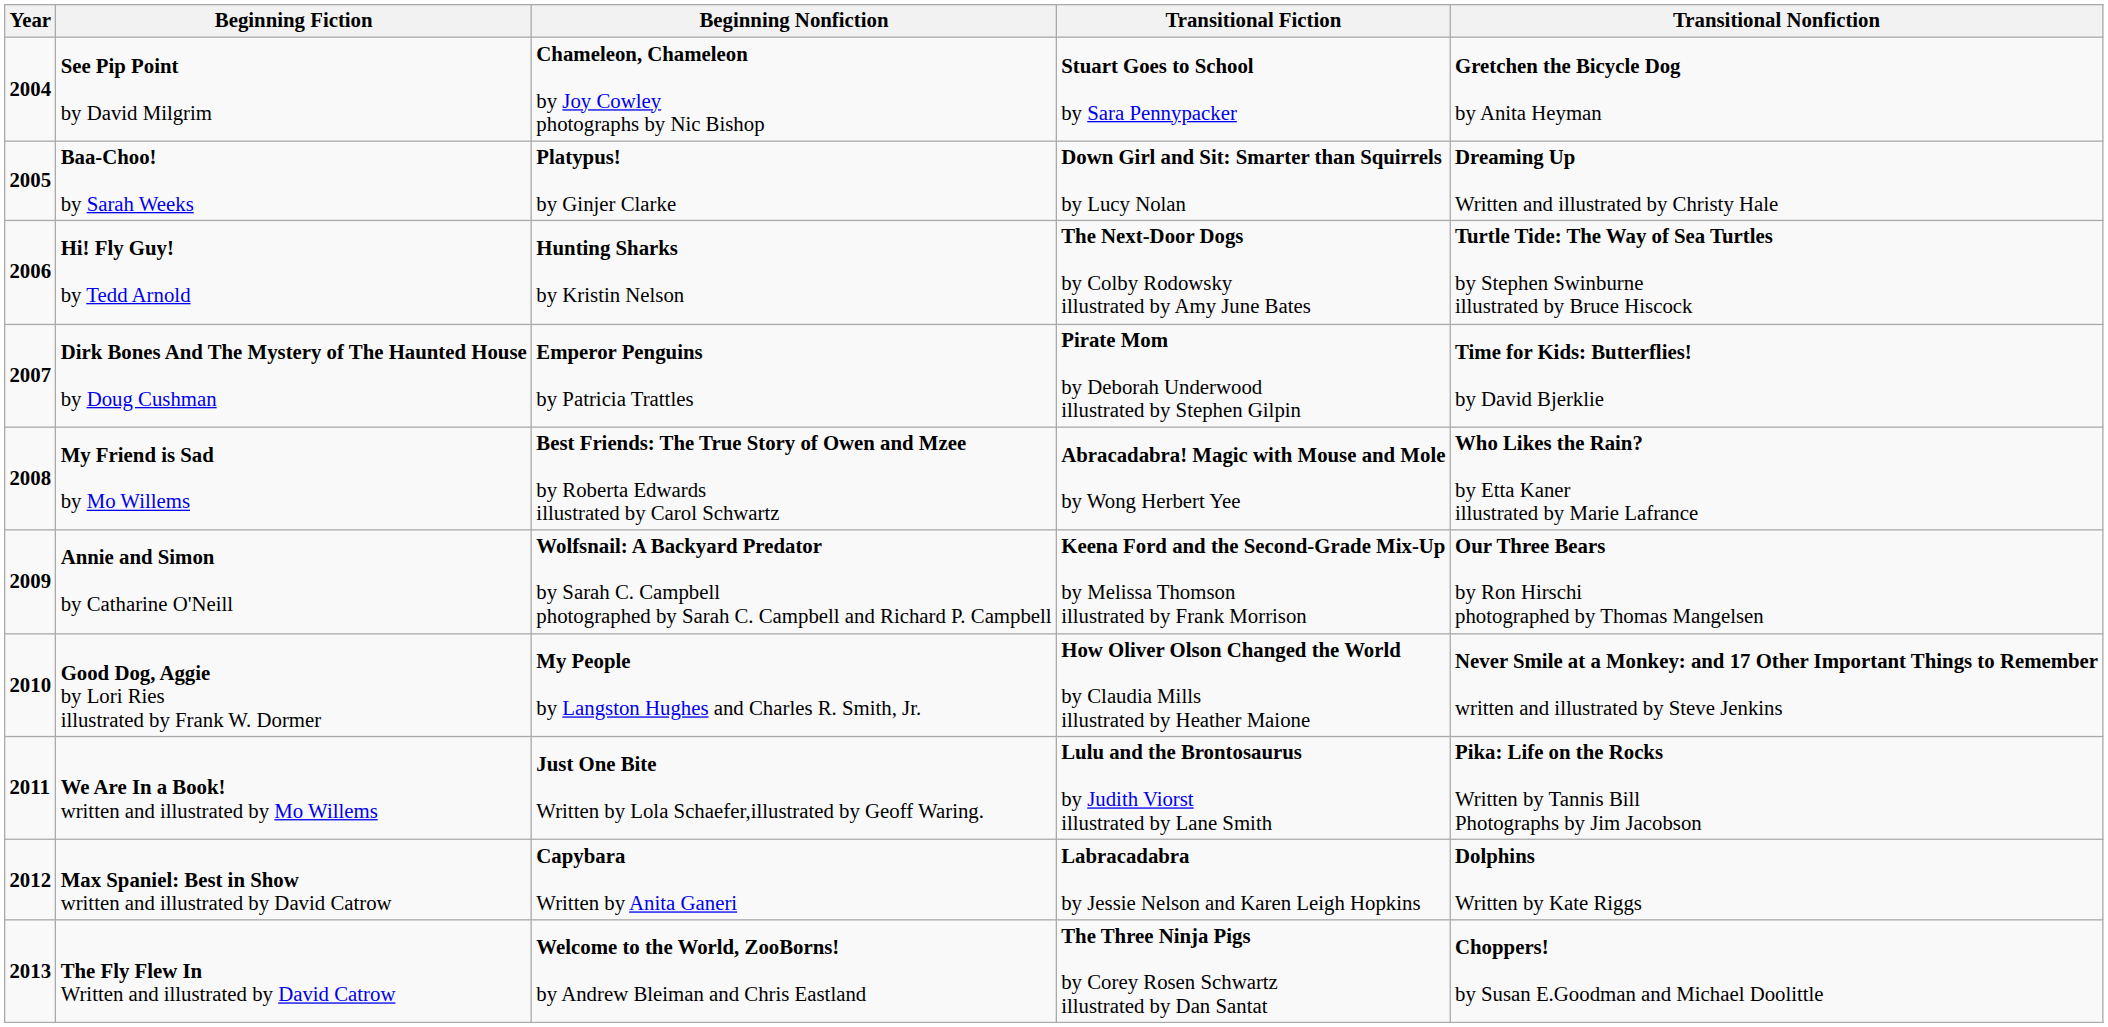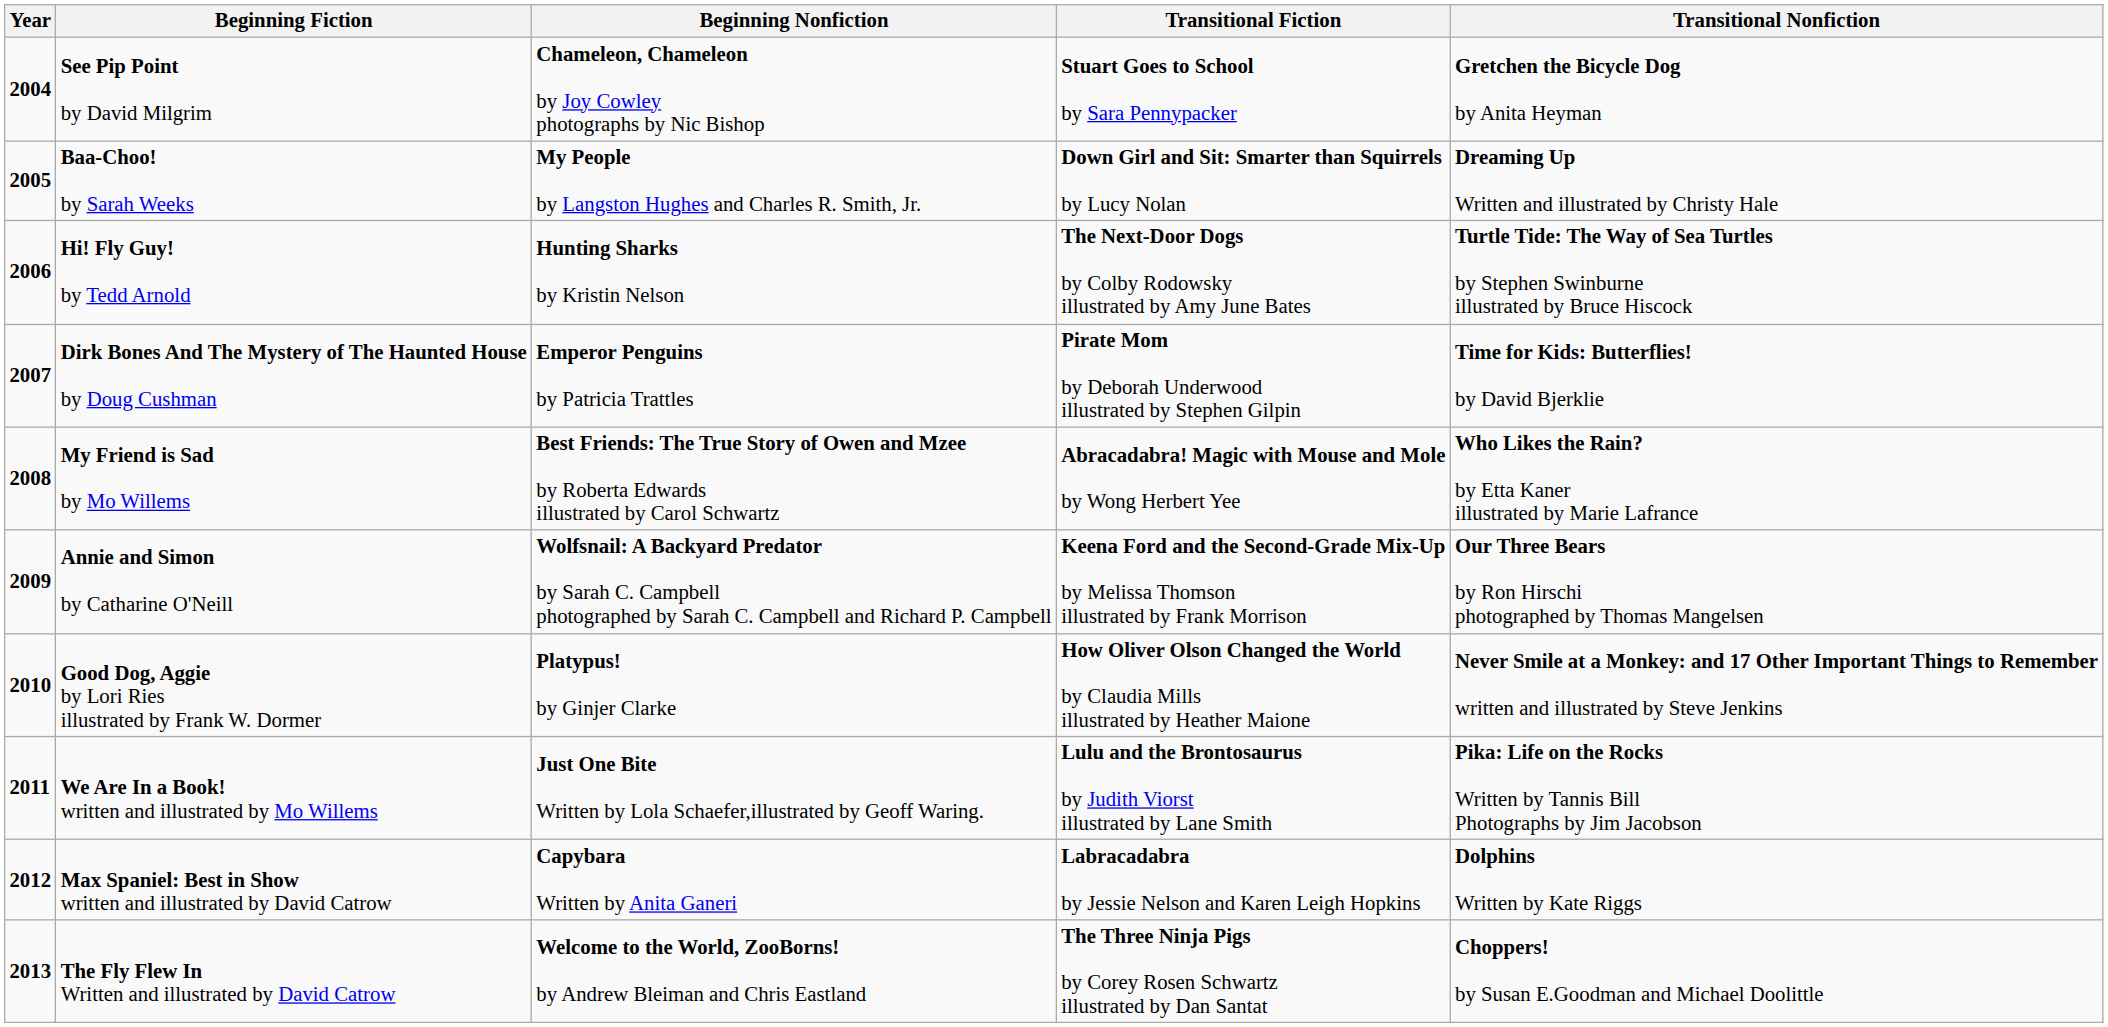(606, 180) Platypus! by Ginjer Clarke -> (729, 180) My People by Langston Hughes and Charles R. Smith, Jr.
(729, 684) My People by Langston Hughes and Charles R. Smith, Jr. -> (606, 684) Platypus! by Ginjer Clarke
